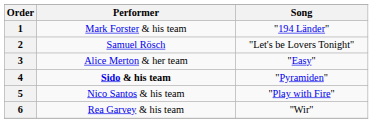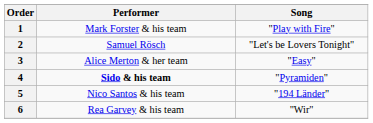(302, 28) "194 Länder" -> (302, 28) "Play with Fire"
(302, 93) "Play with Fire" -> (302, 93) "194 Länder"
